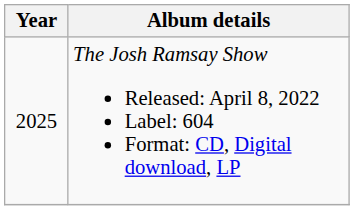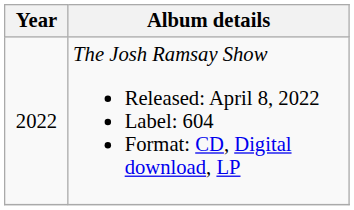(36, 120) 2025 -> (36, 120) 2022
